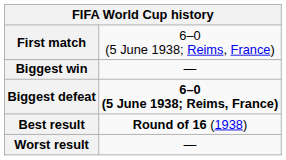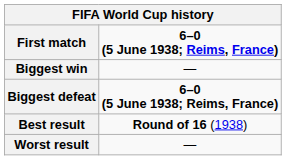(190, 42) normal -> (190, 42) bold
